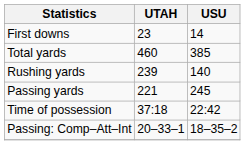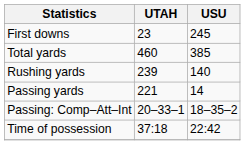(197, 33) 14 -> (200, 33) 245
(200, 91) 245 -> (197, 91) 14
rows swapped: (69, 130) <-> (59, 110)
